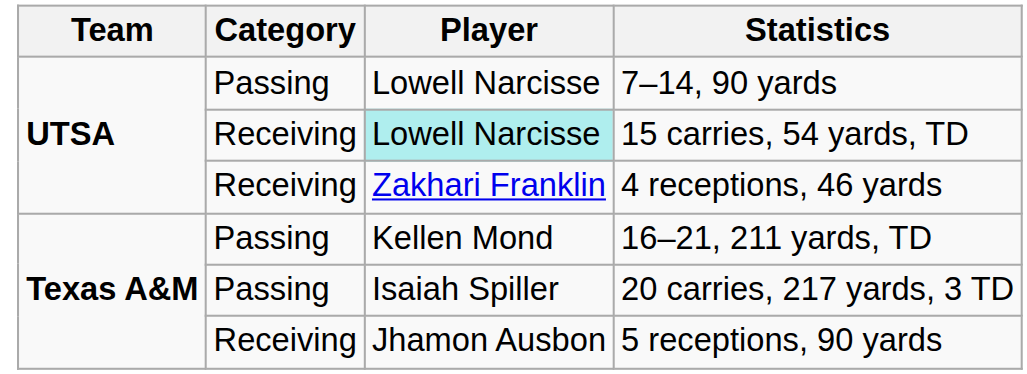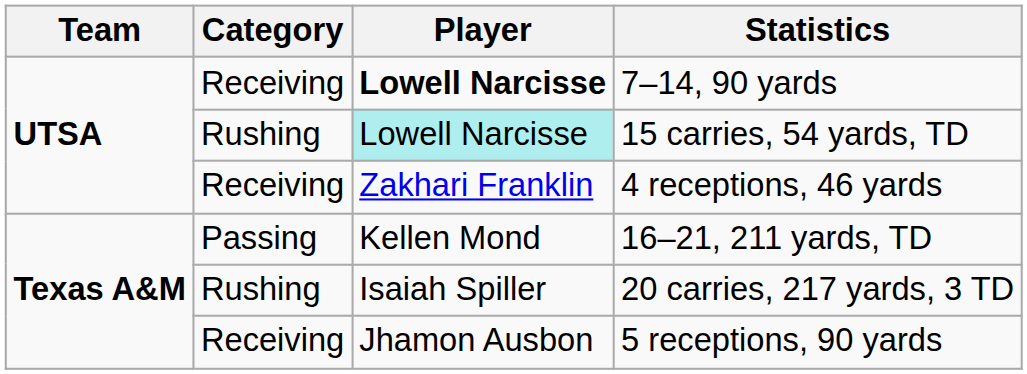(272, 82) Passing -> (273, 82) Receiving
(486, 82) normal -> (483, 82) bold
(285, 134) Receiving -> (261, 134) Rushing
(272, 289) Passing -> (261, 289) Rushing
